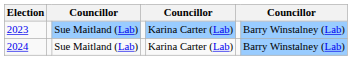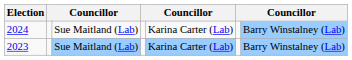rows swapped: (18, 30) <-> (18, 47)
